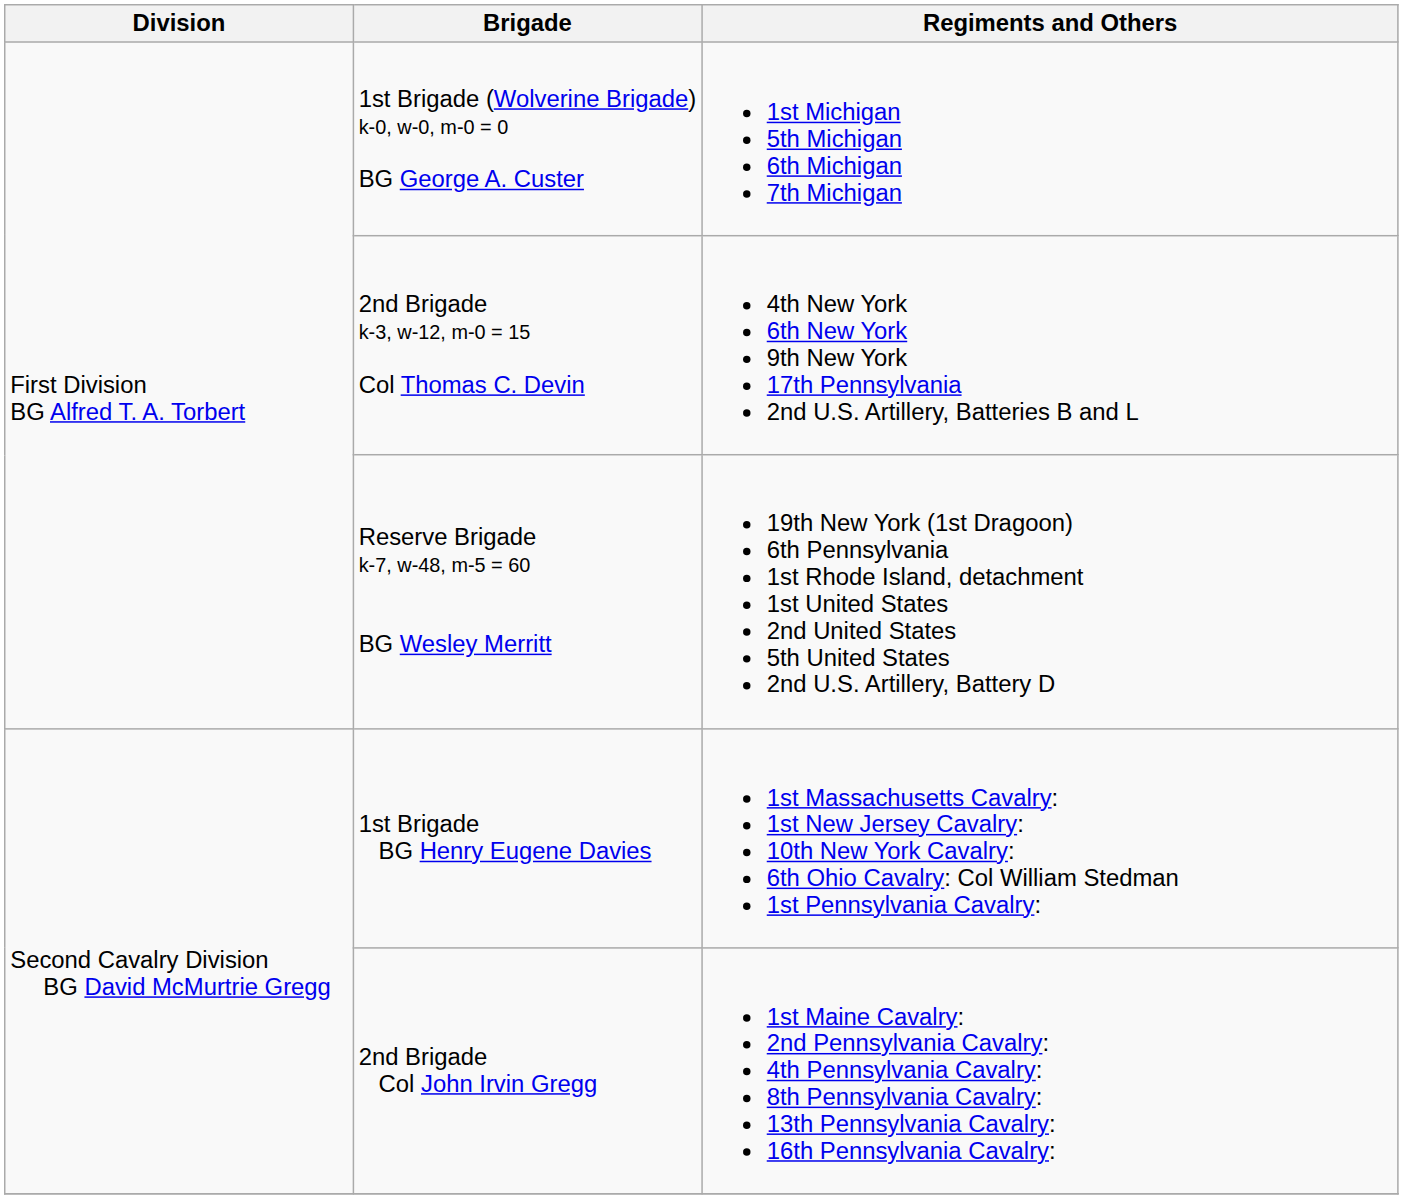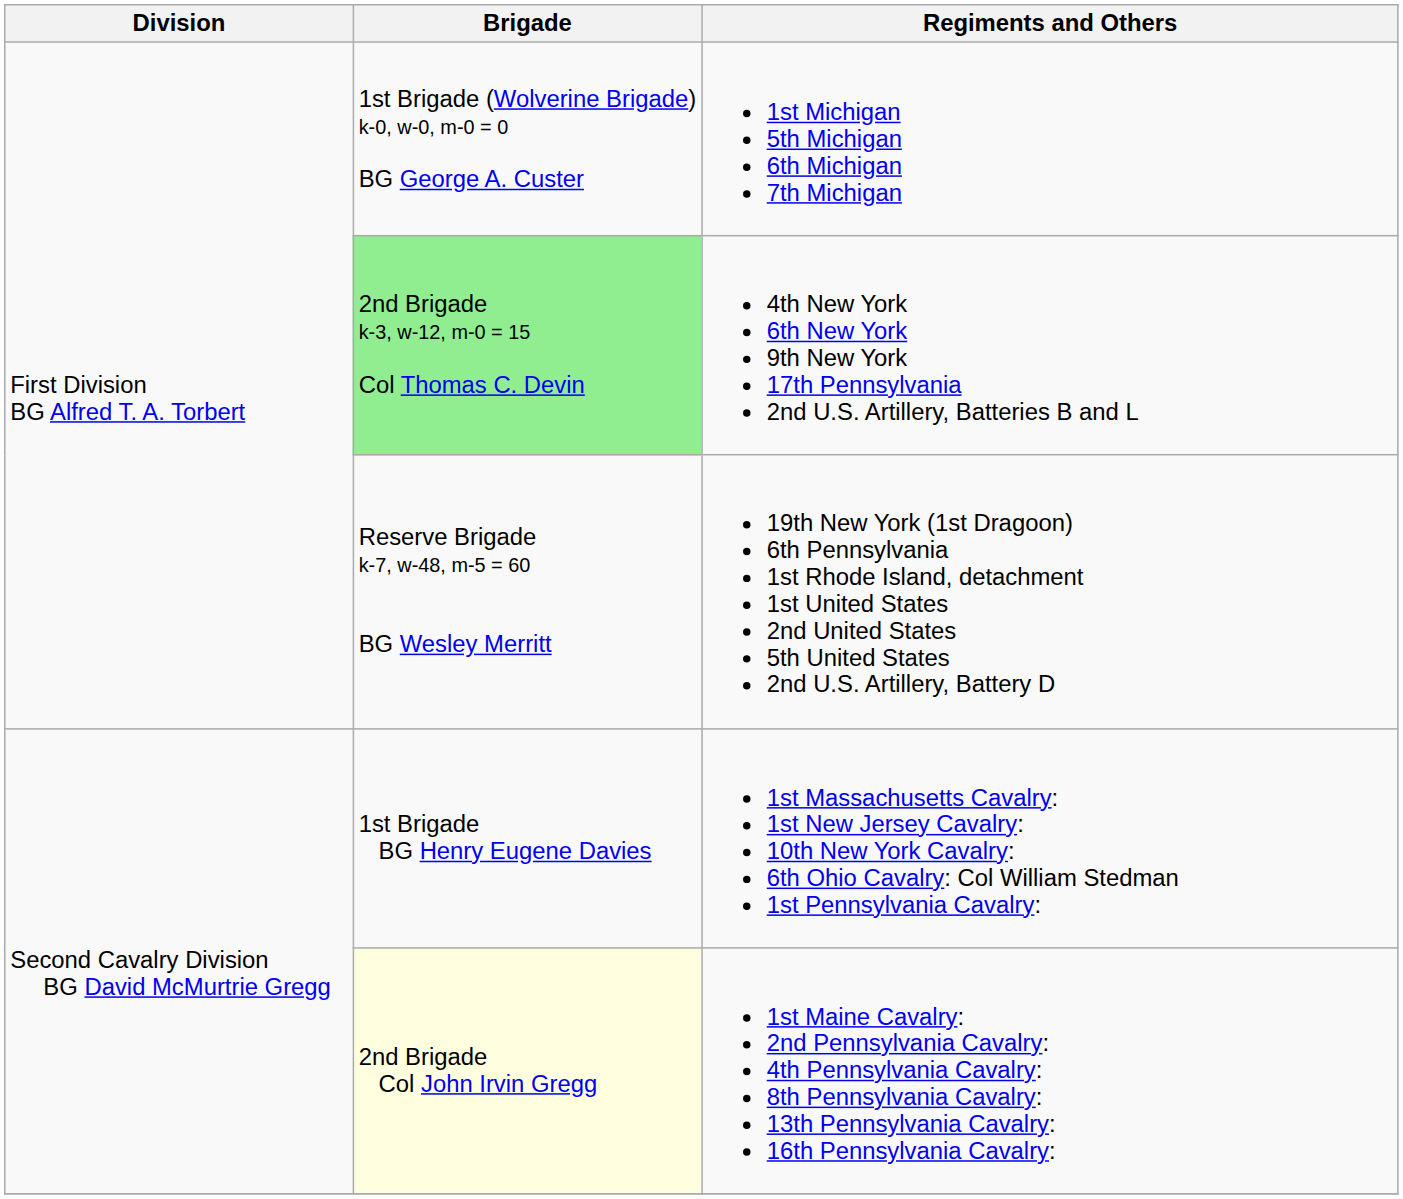(472, 344) no background -> (472, 344) lightgreen background
(478, 1070) no background -> (478, 1070) lightyellow background
